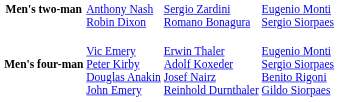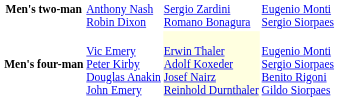(211, 70) no background -> (211, 70) lightyellow background
